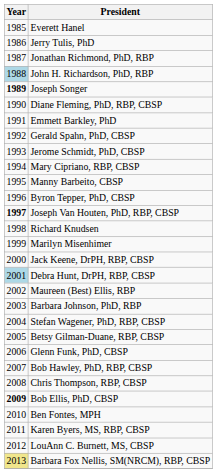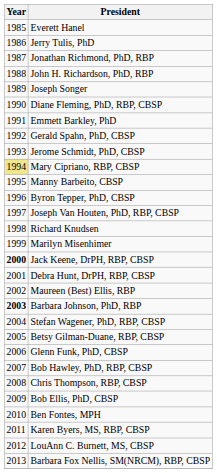(16, 74) lightblue background -> (16, 74) no background
(16, 89) bold -> (16, 89) normal
(16, 167) no background -> (16, 167) khaki background
(16, 213) bold -> (16, 213) normal
(16, 259) normal -> (16, 259) bold
(16, 275) lightblue background -> (16, 275) no background
(16, 306) normal -> (16, 306) bold
(16, 399) bold -> (16, 399) normal
(16, 461) khaki background -> (16, 461) no background
